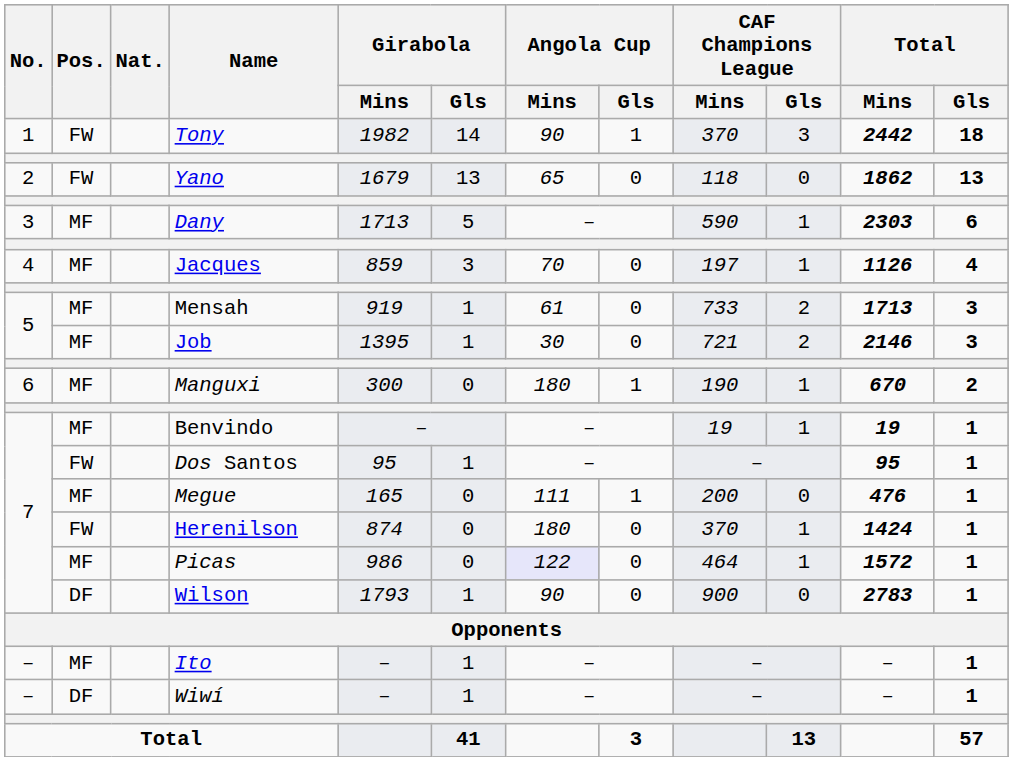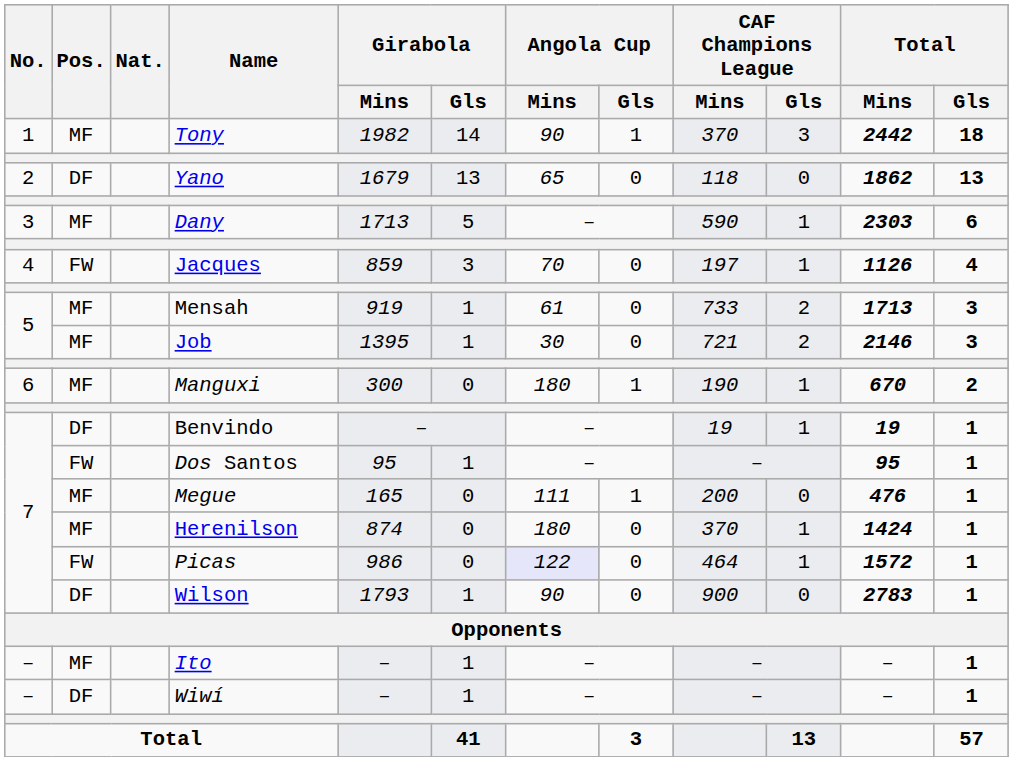(81, 136) FW -> (81, 136) MF
(81, 179) FW -> (81, 179) DF
(81, 266) MF -> (81, 266) FW
(81, 429) MF -> (81, 429) DF
(81, 529) FW -> (81, 529) MF
(81, 563) MF -> (81, 563) FW
